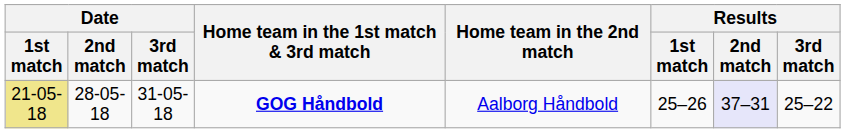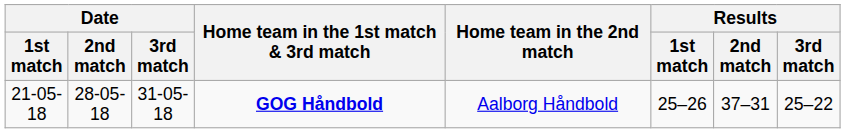(37, 103) khaki background -> (37, 103) no background
(745, 103) lavender background -> (745, 103) no background
